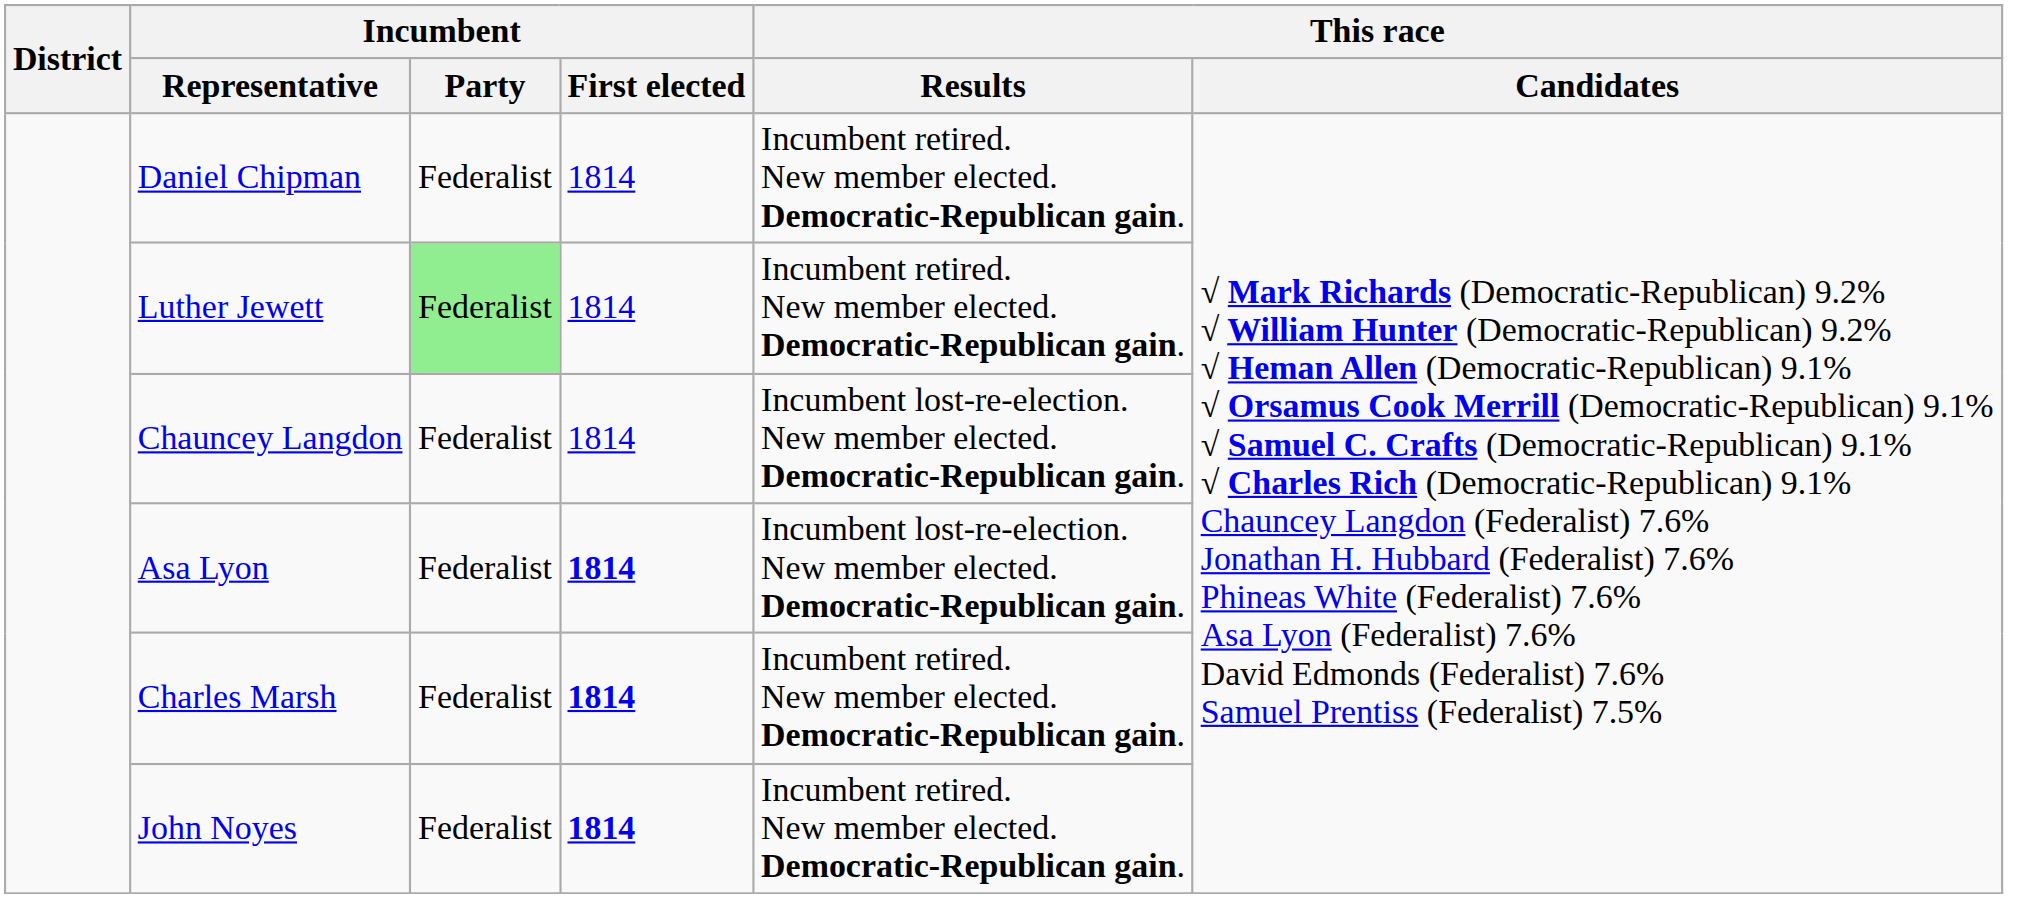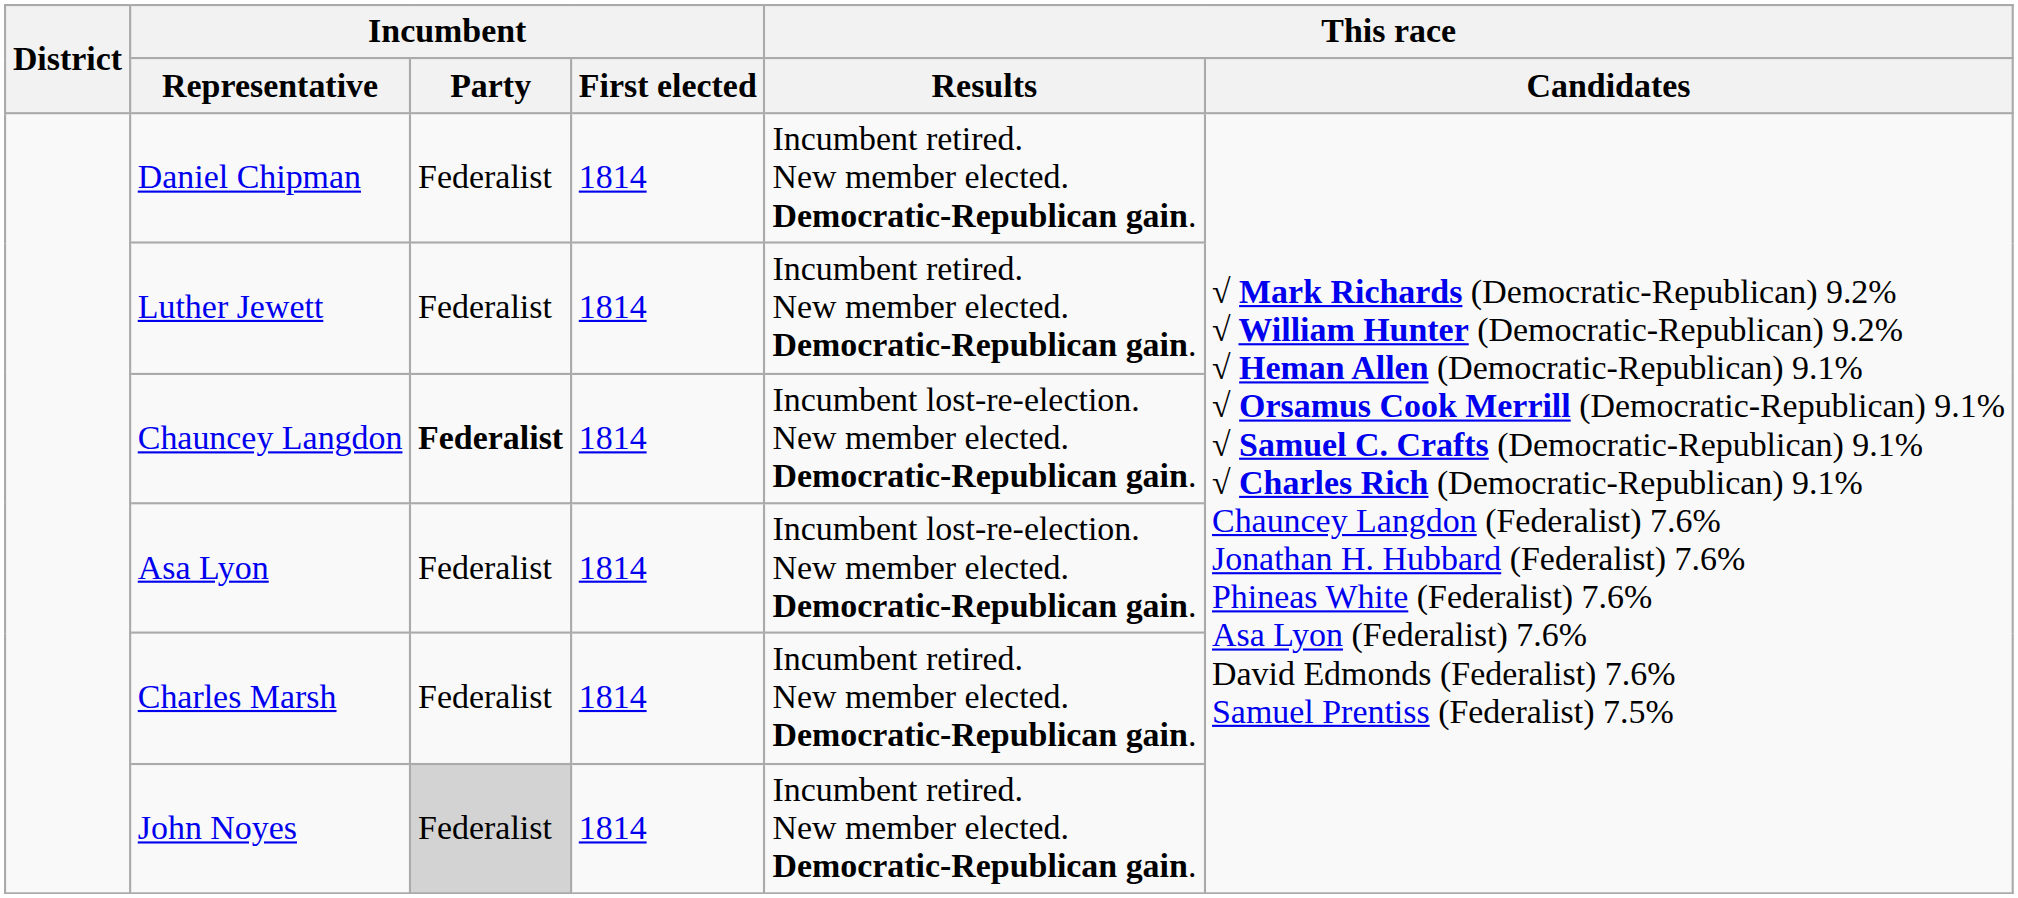(485, 307) lightgreen background -> (485, 307) no background
(485, 437) normal -> (491, 437) bold
(601, 567) bold -> (613, 567) normal
(601, 697) bold -> (613, 697) normal
(485, 827) no background -> (485, 827) lightgrey background
(601, 827) bold -> (613, 827) normal
